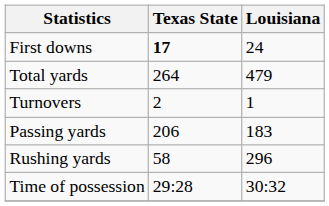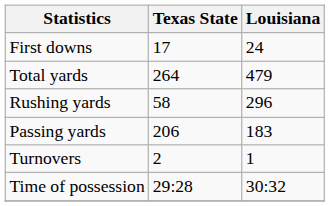(162, 46) bold -> (162, 46) normal
rows swapped: (60, 158) <-> (45, 102)
